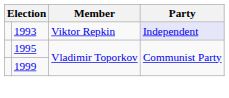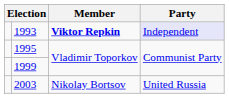(83, 31) normal -> (86, 31) bold
+ row: (25, 84)
